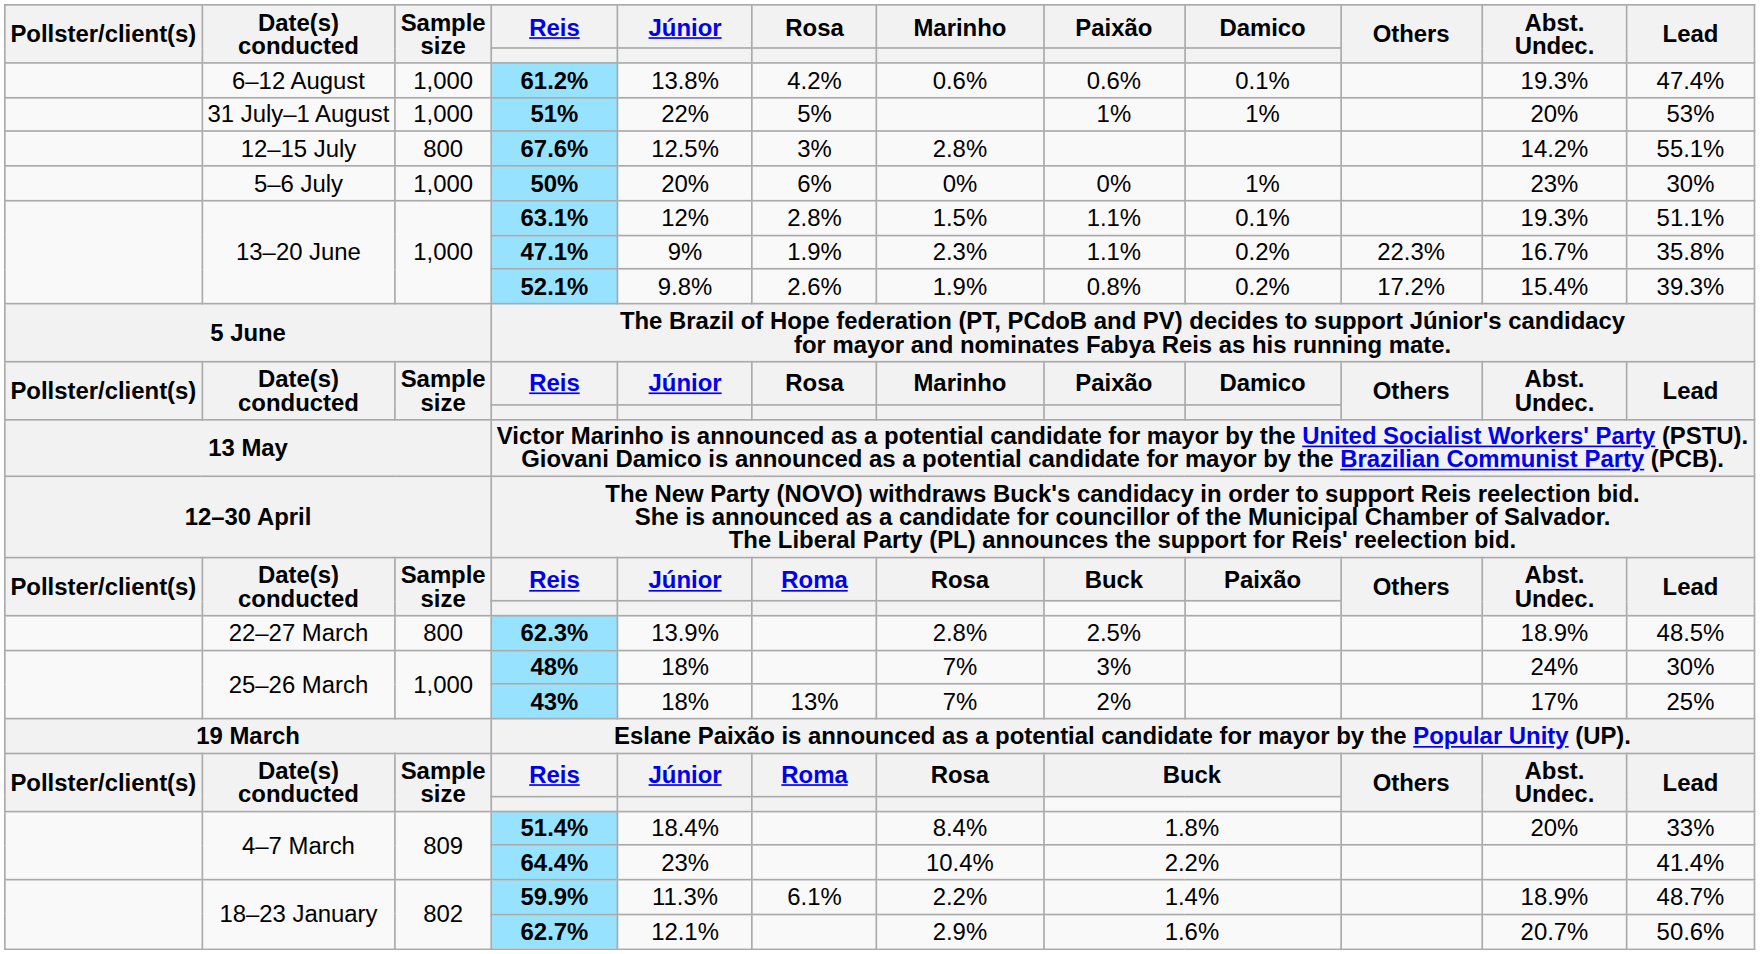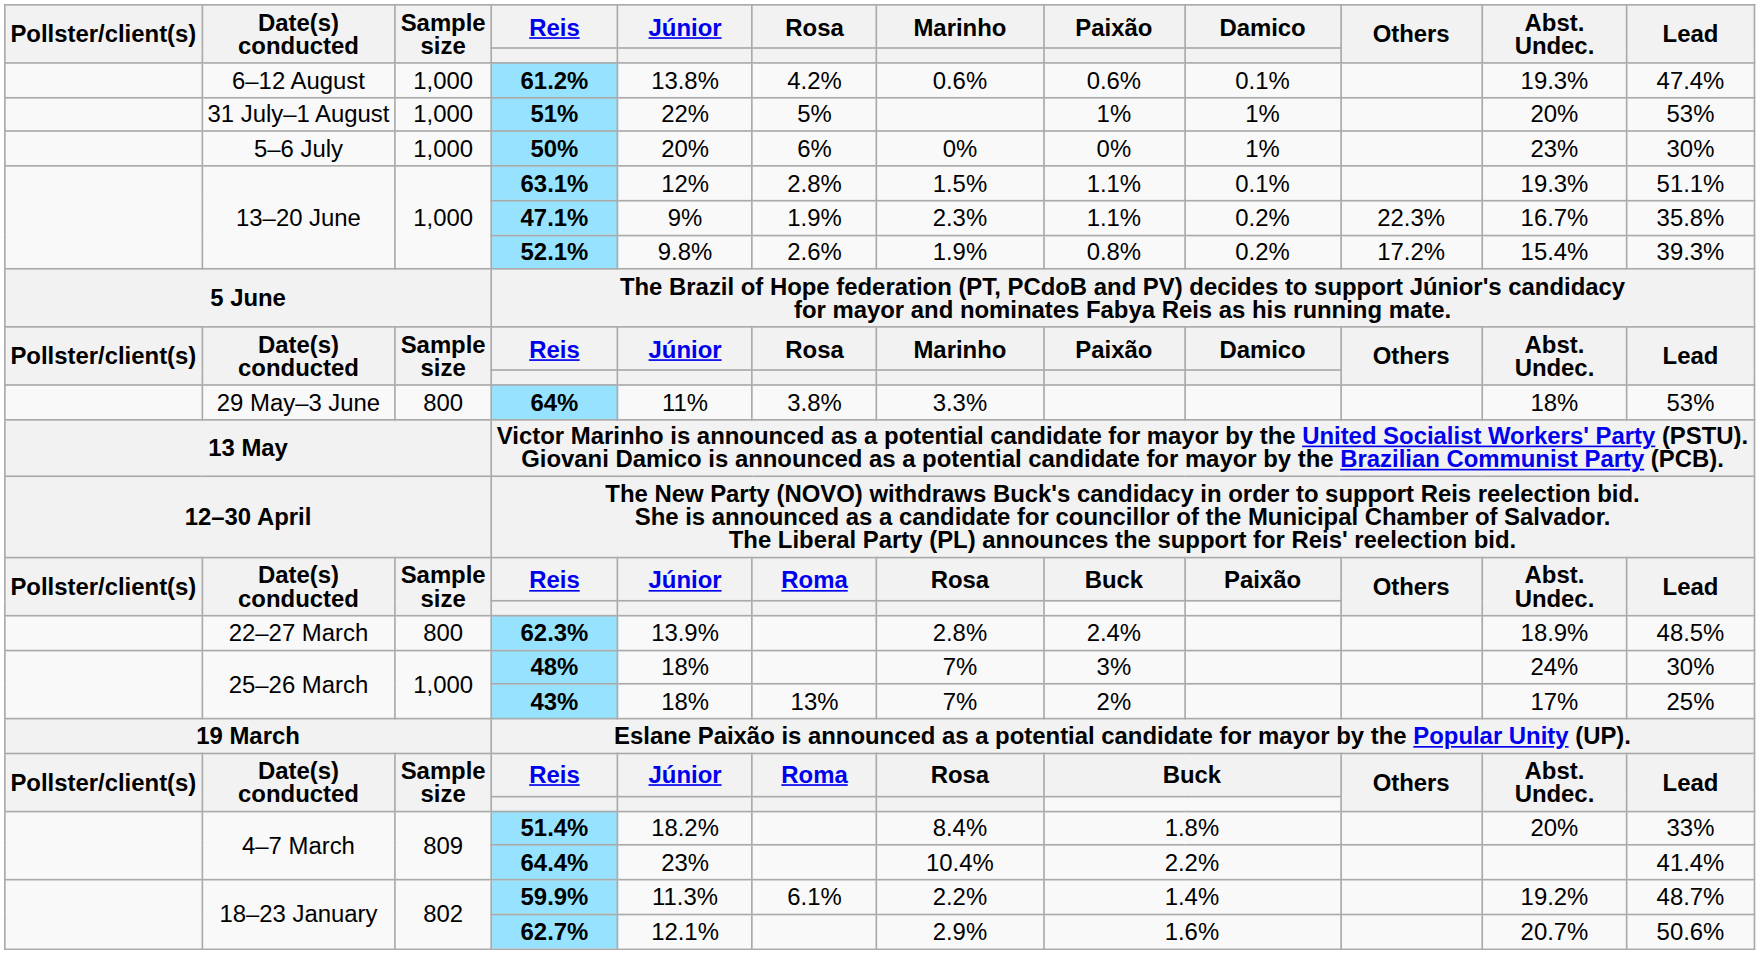- row: (298, 149)
+ row: (298, 402)
(1114, 633) 2.5% -> (1114, 633) 2.4%
(685, 828) 18.4% -> (685, 828) 18.2%
(1554, 897) 18.9% -> (1554, 897) 19.2%
